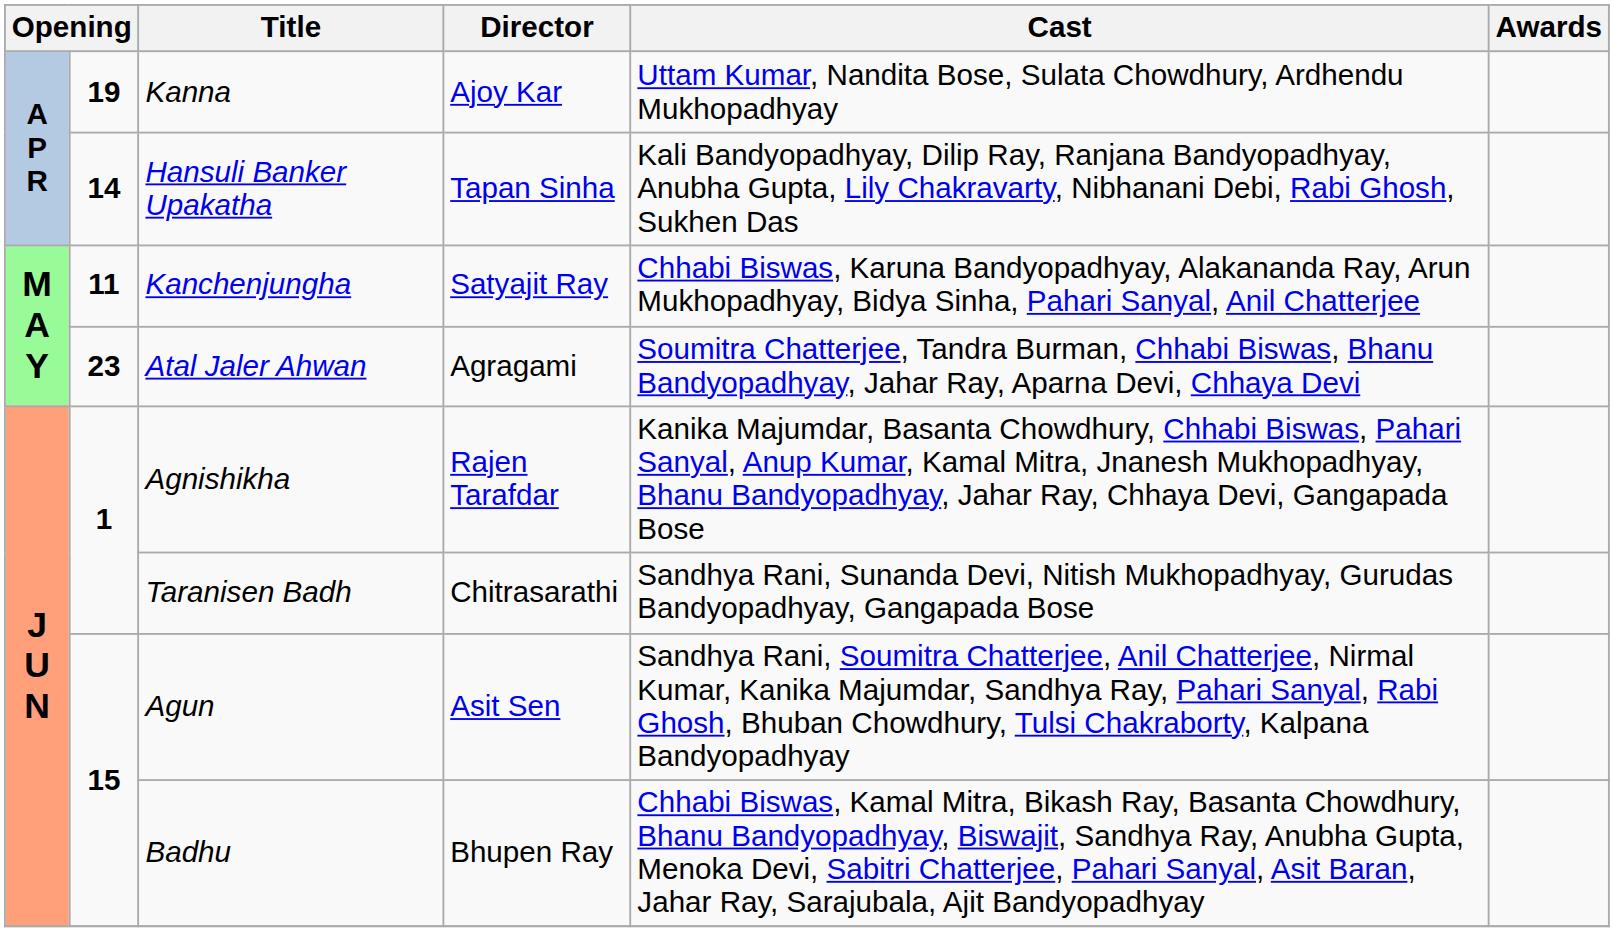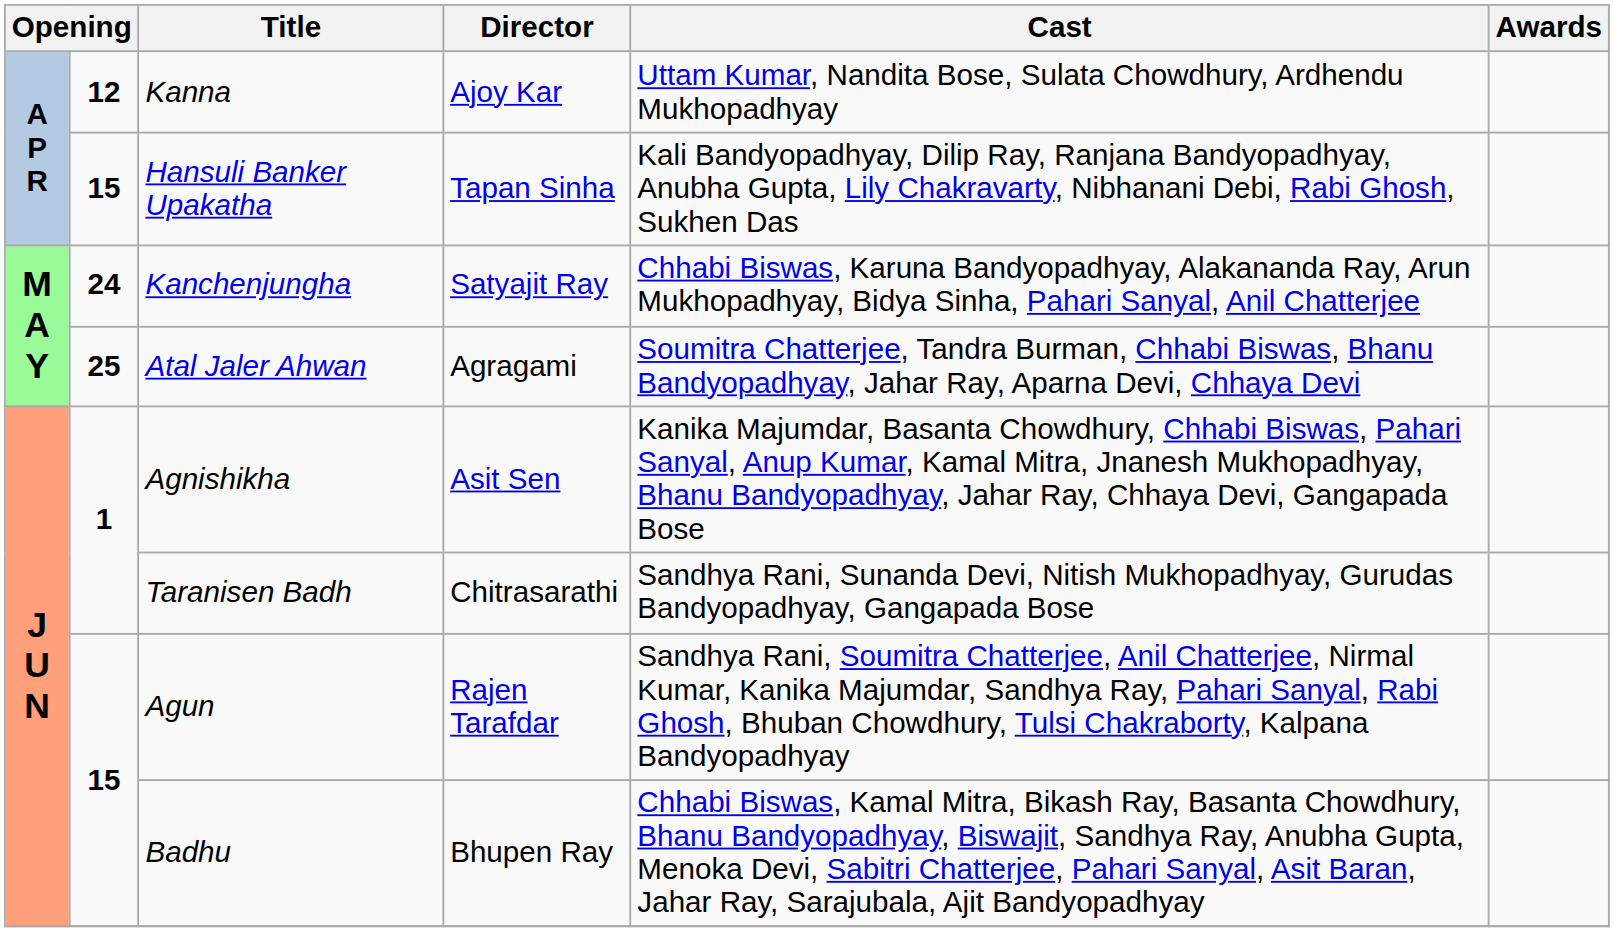(104, 91) 19 -> (104, 91) 12
(104, 188) 14 -> (104, 188) 15
(104, 285) 11 -> (104, 285) 24
(104, 365) 23 -> (104, 365) 25
(504, 479) Rajen Tarafdar -> (505, 479) Asit Sen
(505, 706) Asit Sen -> (504, 706) Rajen Tarafdar
